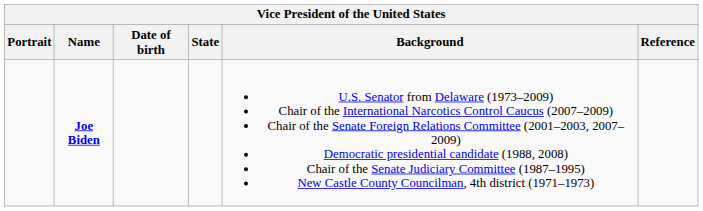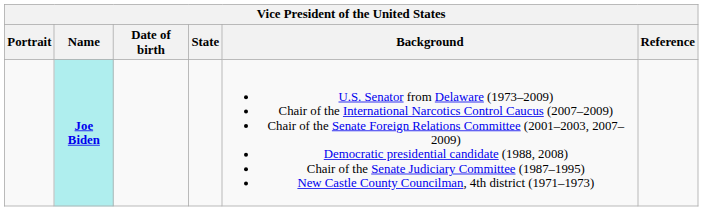(84, 132) no background -> (84, 132) paleturquoise background
